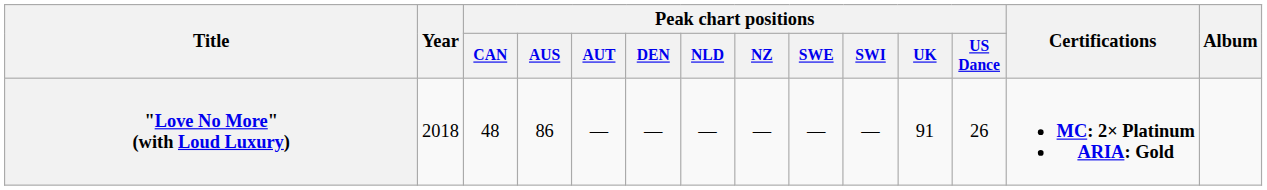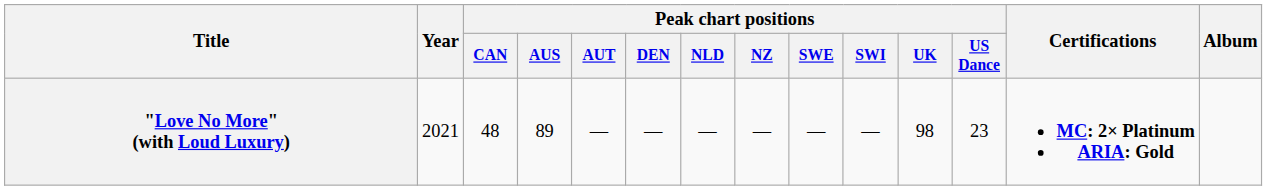(440, 131) 2018 -> (440, 131) 2021
(545, 131) 86 -> (545, 131) 89
(925, 131) 91 -> (925, 131) 98
(979, 131) 26 -> (979, 131) 23
